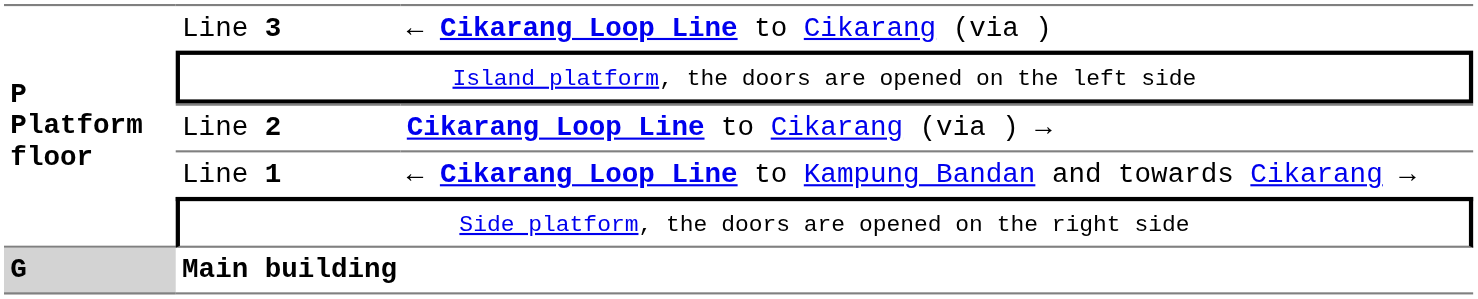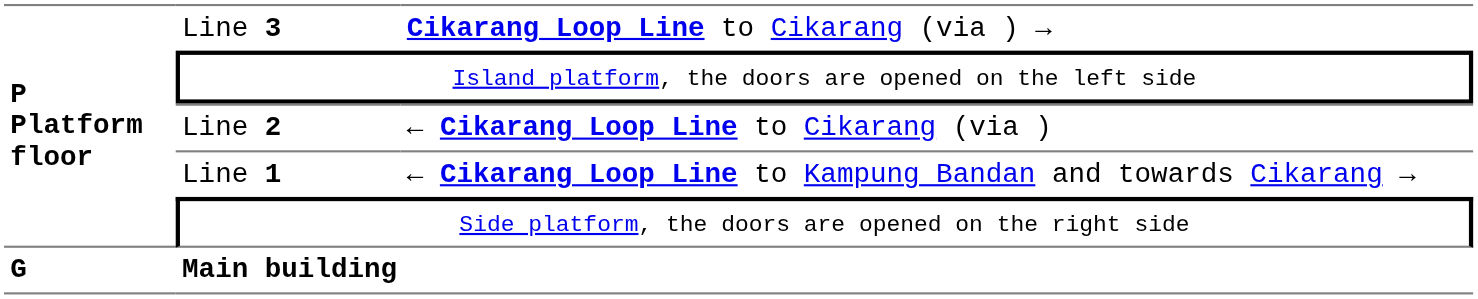(729, 28) ← Cikarang Loop Line to Cikarang (via ) -> (729, 28) Cikarang Loop Line to Cikarang (via ) →
(729, 128) Cikarang Loop Line to Cikarang (via ) → -> (729, 128) ← Cikarang Loop Line to Cikarang (via )
(19, 270) lightgrey background -> (19, 270) no background
